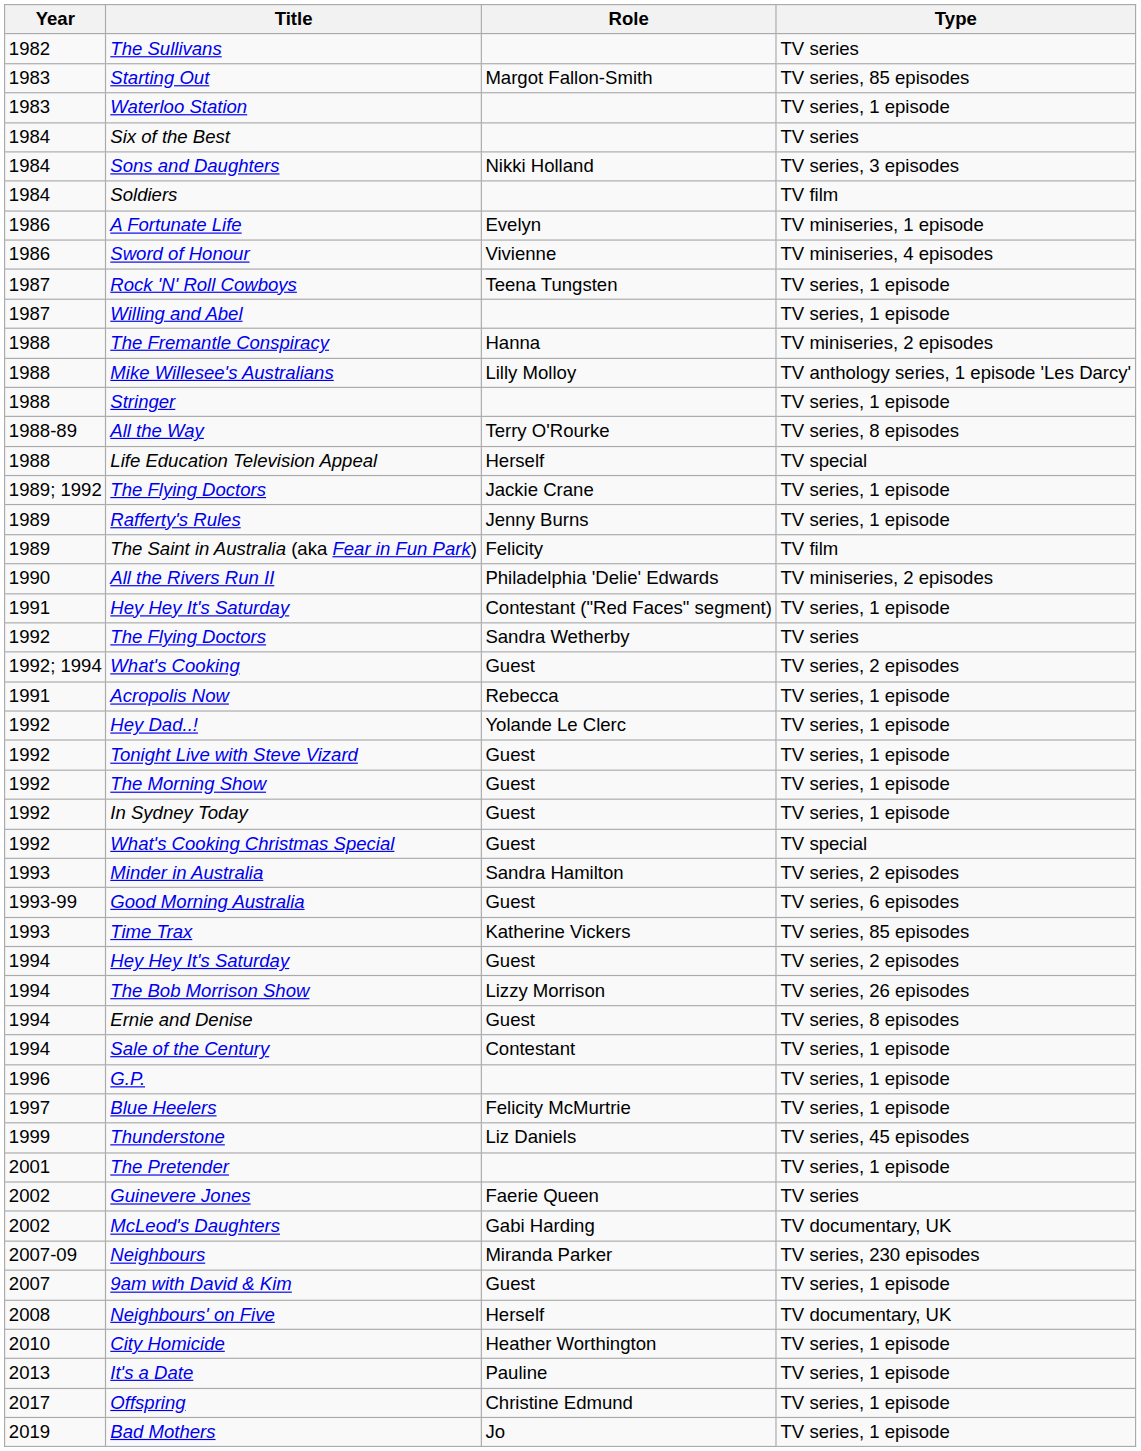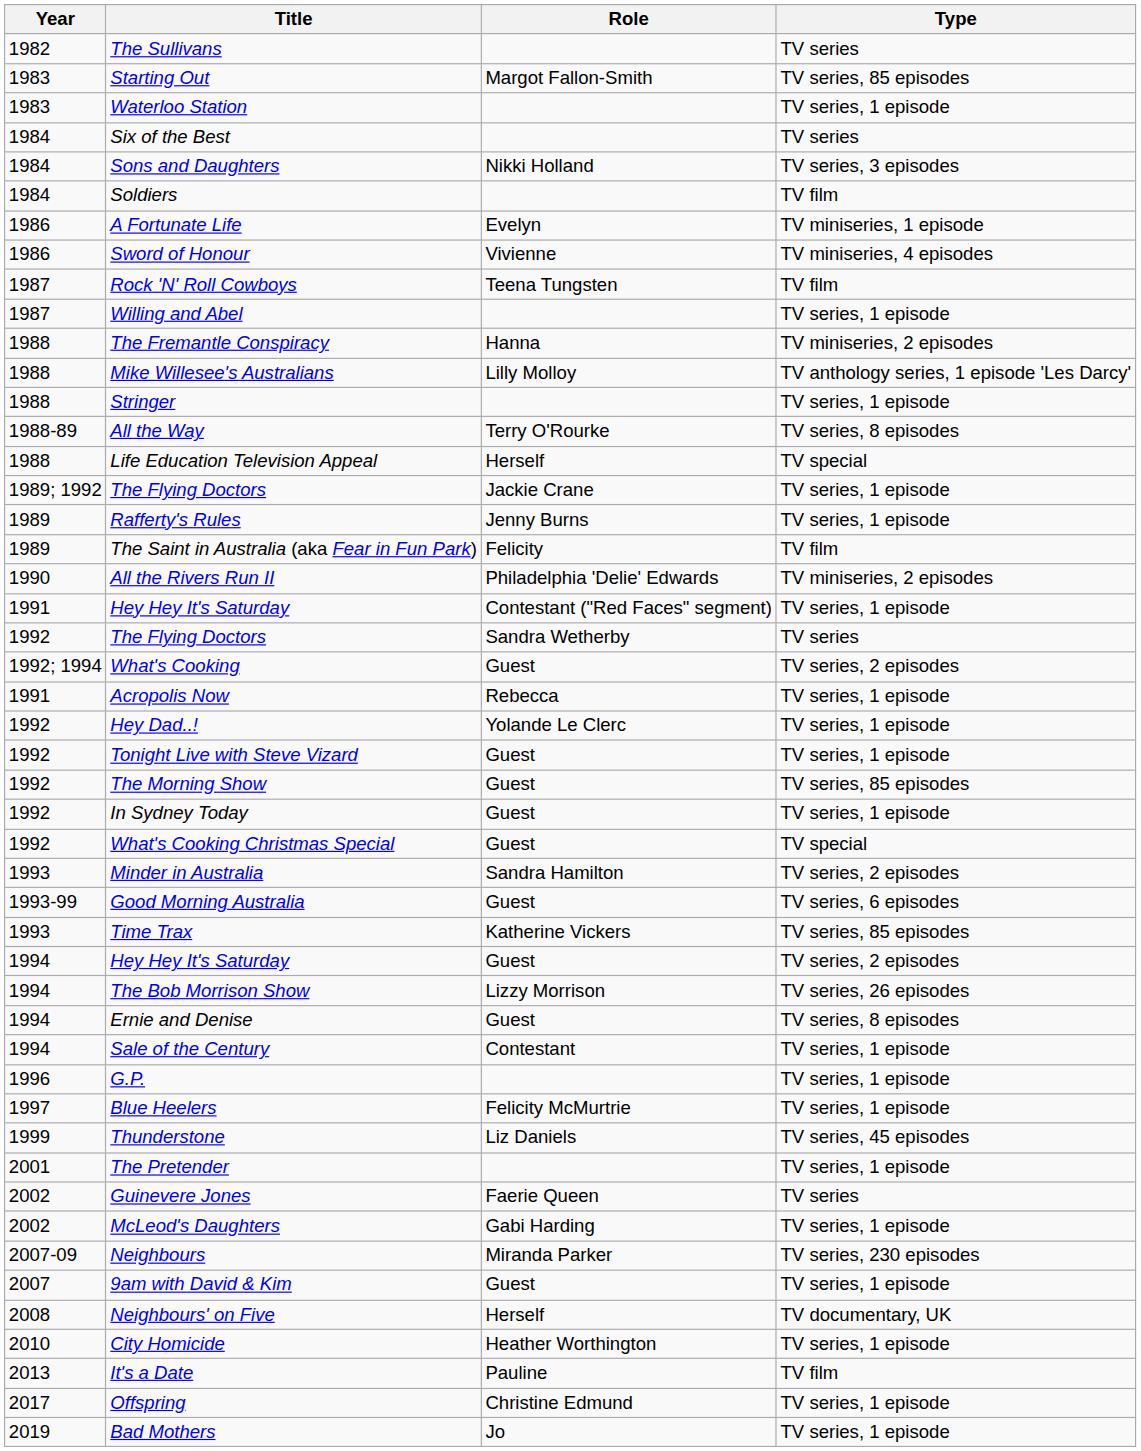(865, 284) TV series, 1 episode -> (809, 284) TV film
(865, 784) TV series, 1 episode -> (875, 784) TV series, 85 episodes
(866, 1226) TV documentary, UK -> (865, 1226) TV series, 1 episode
(865, 1373) TV series, 1 episode -> (809, 1373) TV film
